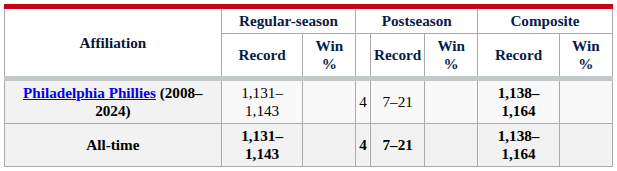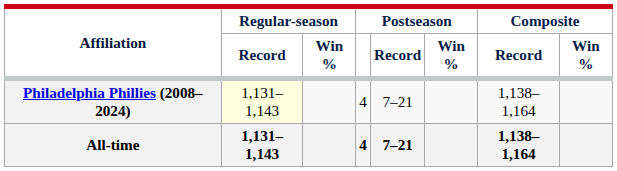(262, 102) no background -> (262, 102) lightyellow background
(519, 102) bold -> (519, 102) normal
